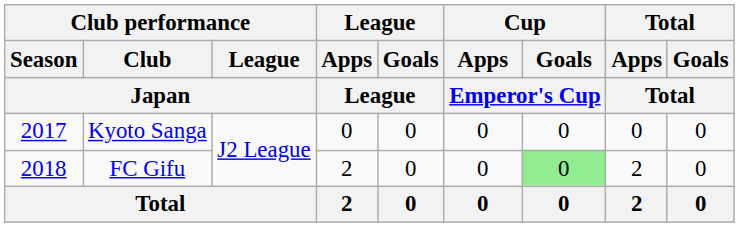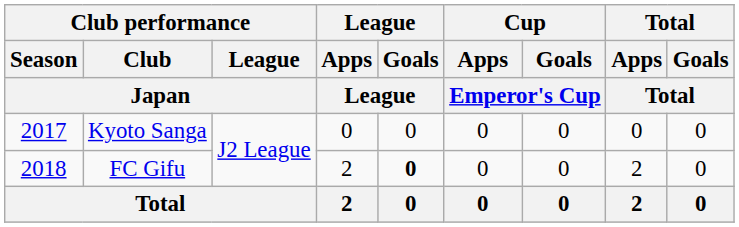(411, 167) normal -> (411, 167) bold
(564, 167) lightgreen background -> (564, 167) no background
